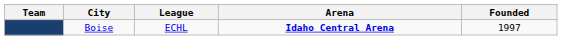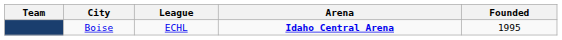(509, 28) 1997 -> (509, 28) 1995
